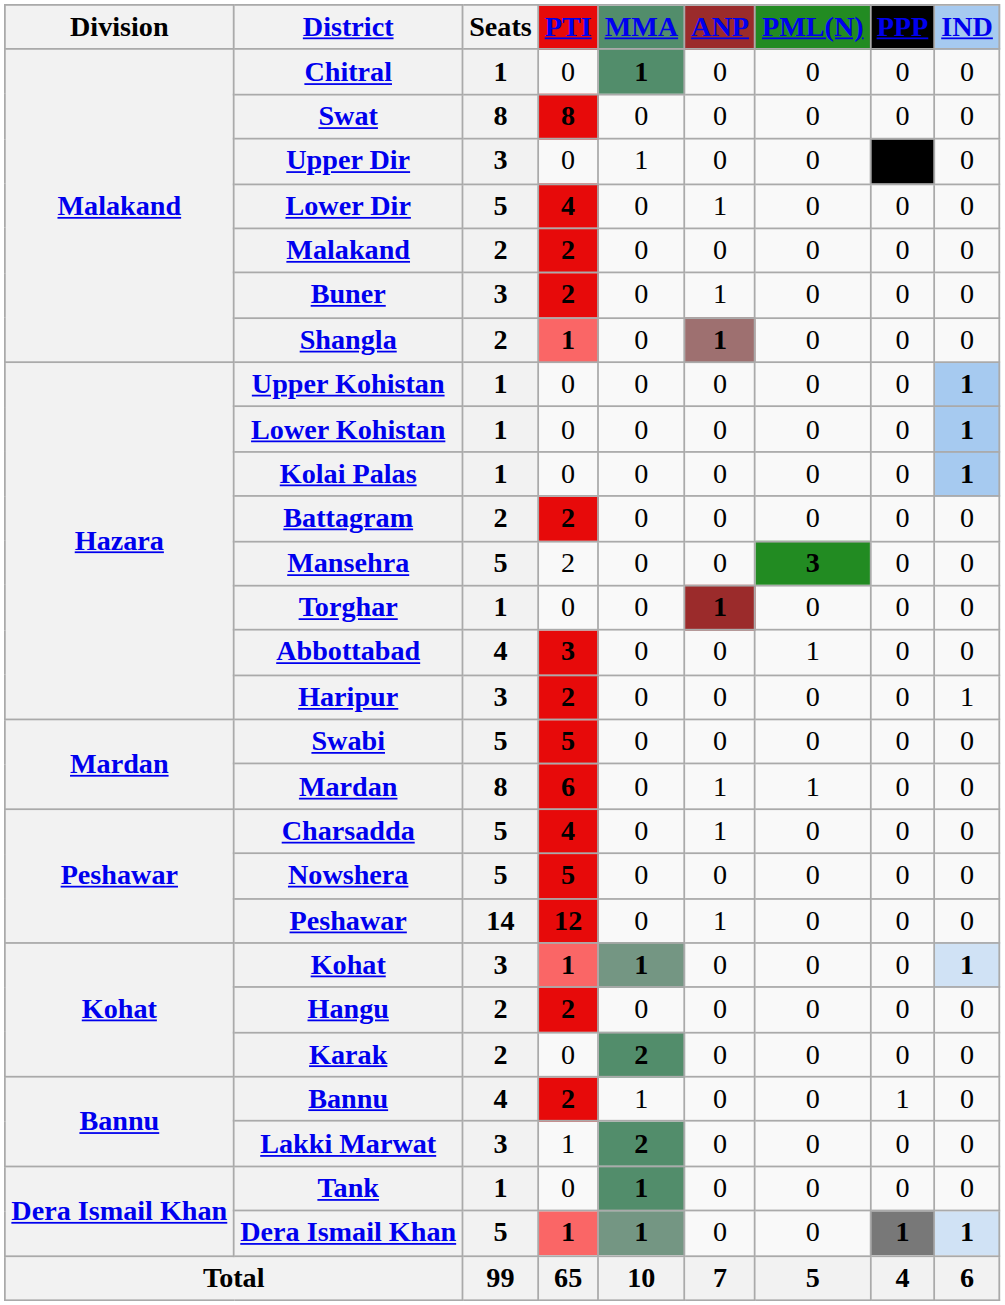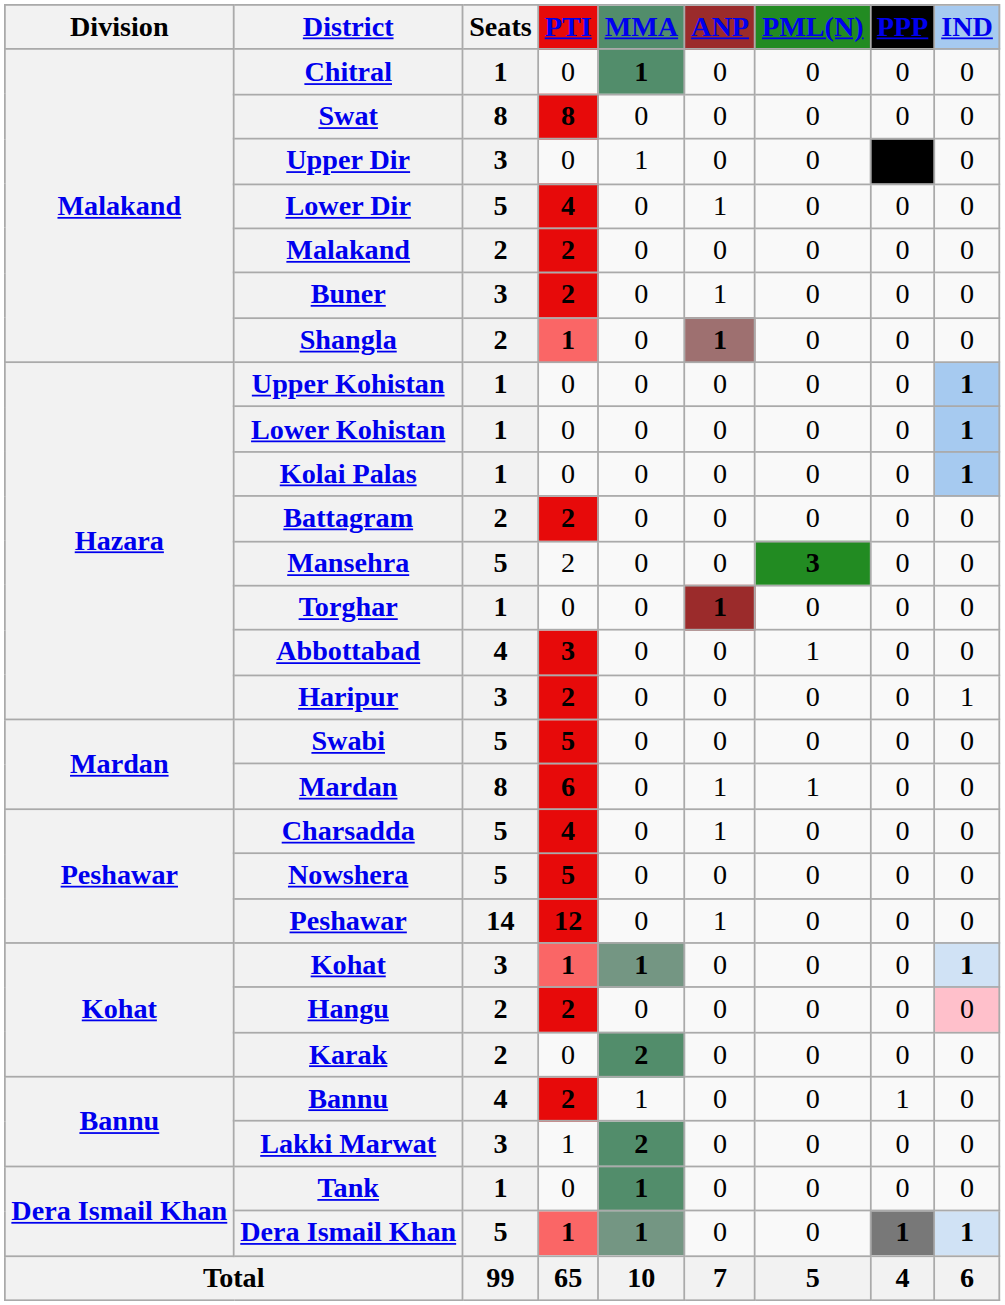(967, 1009) no background -> (967, 1009) pink background
